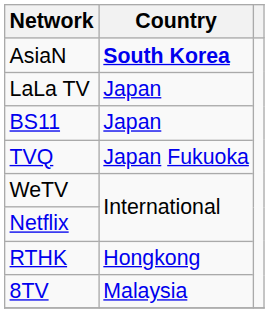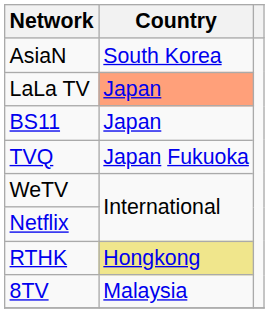(167, 55) bold -> (162, 55) normal
(132, 88) no background -> (132, 88) lightsalmon background
(152, 257) no background -> (152, 257) khaki background
